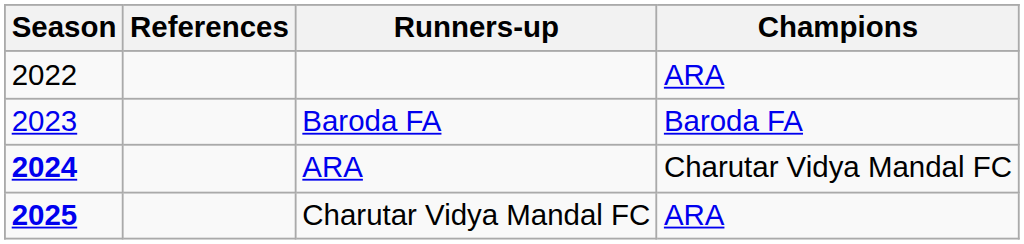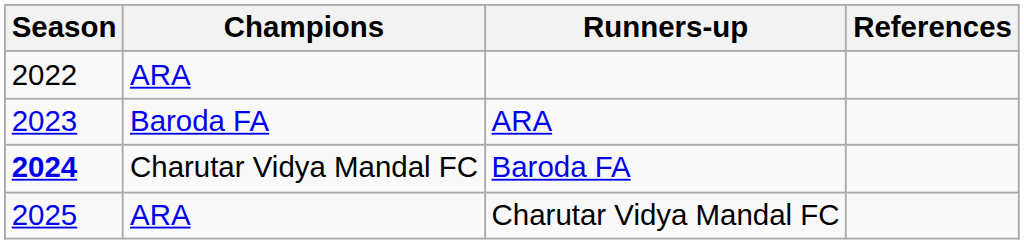columns swapped: (838, 27) <-> (209, 27)
(372, 121) Baroda FA -> (522, 121) ARA
(333, 167) ARA -> (561, 167) Baroda FA
(44, 214) bold -> (44, 214) normal
